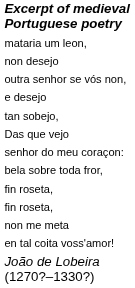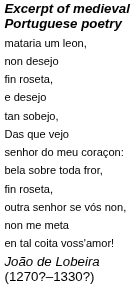(65, 79) outra senhor se vós non, -> (29, 79) fin roseta,
(29, 207) fin roseta, -> (65, 207) outra senhor se vós non,
